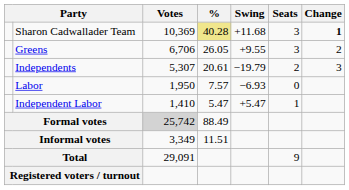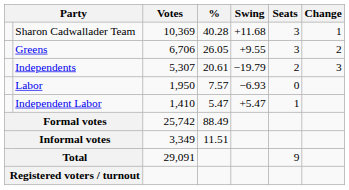(216, 31) khaki background -> (216, 31) no background
(339, 31) bold -> (339, 31) normal
(179, 121) lightgrey background -> (179, 121) no background
